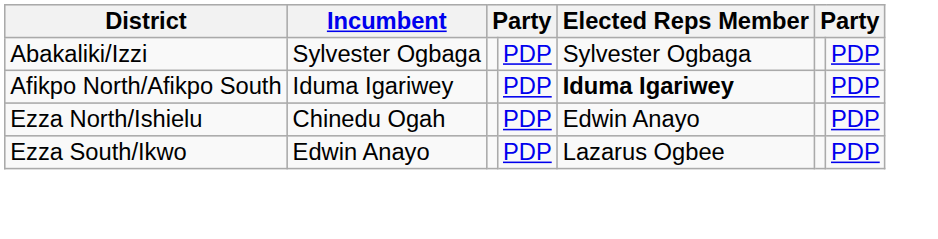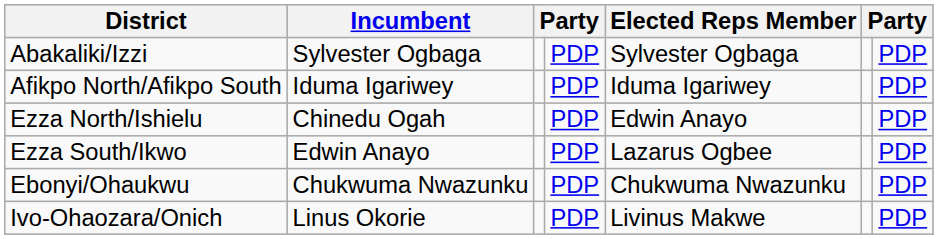(648, 86) bold -> (690, 86) normal
+ row: (100, 185)
+ row: (116, 218)
